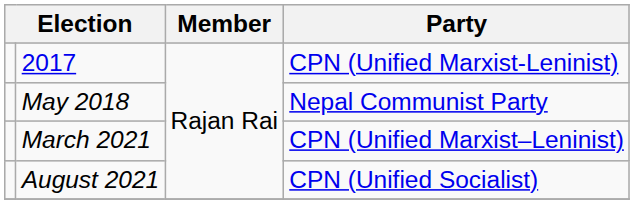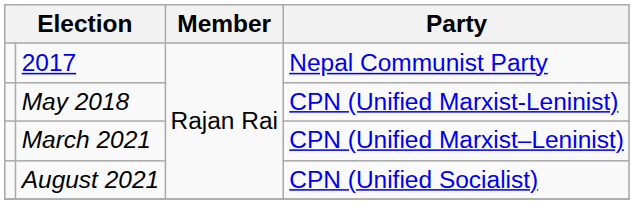(454, 62) CPN (Unified Marxist-Leninist) -> (418, 62) Nepal Communist Party
(418, 101) Nepal Communist Party -> (454, 101) CPN (Unified Marxist-Leninist)
